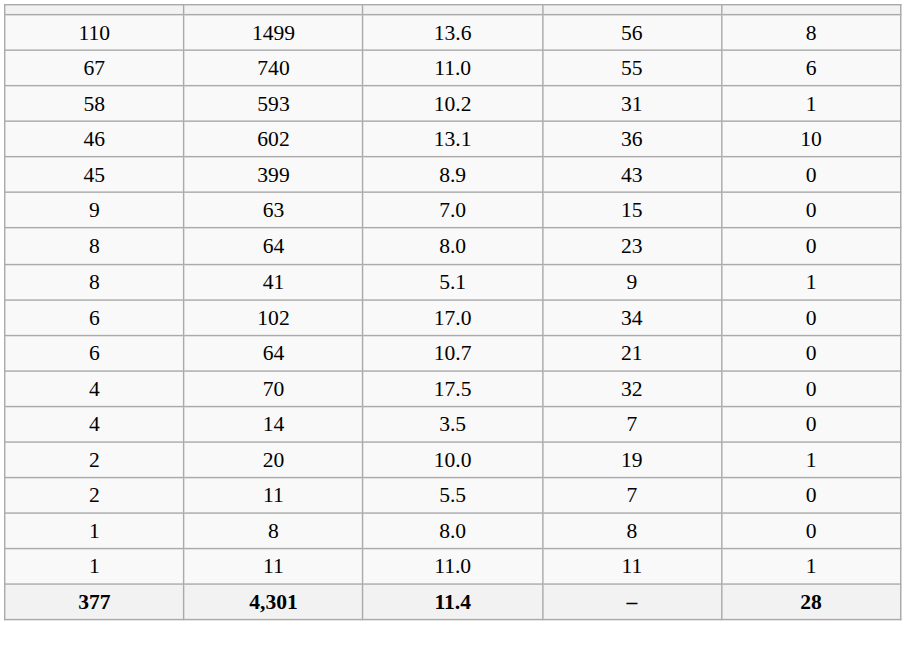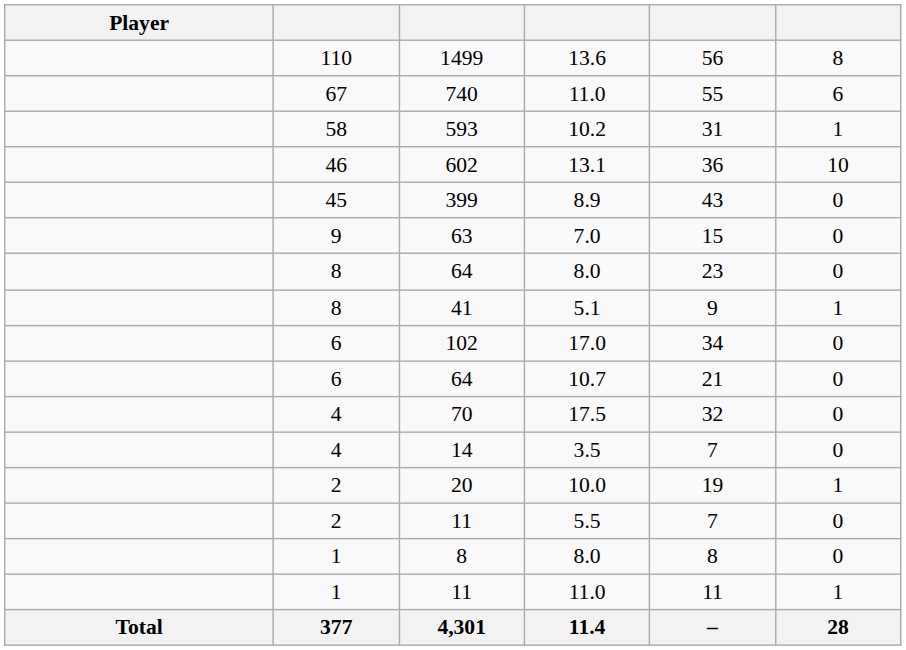+ column: (139, 22)
